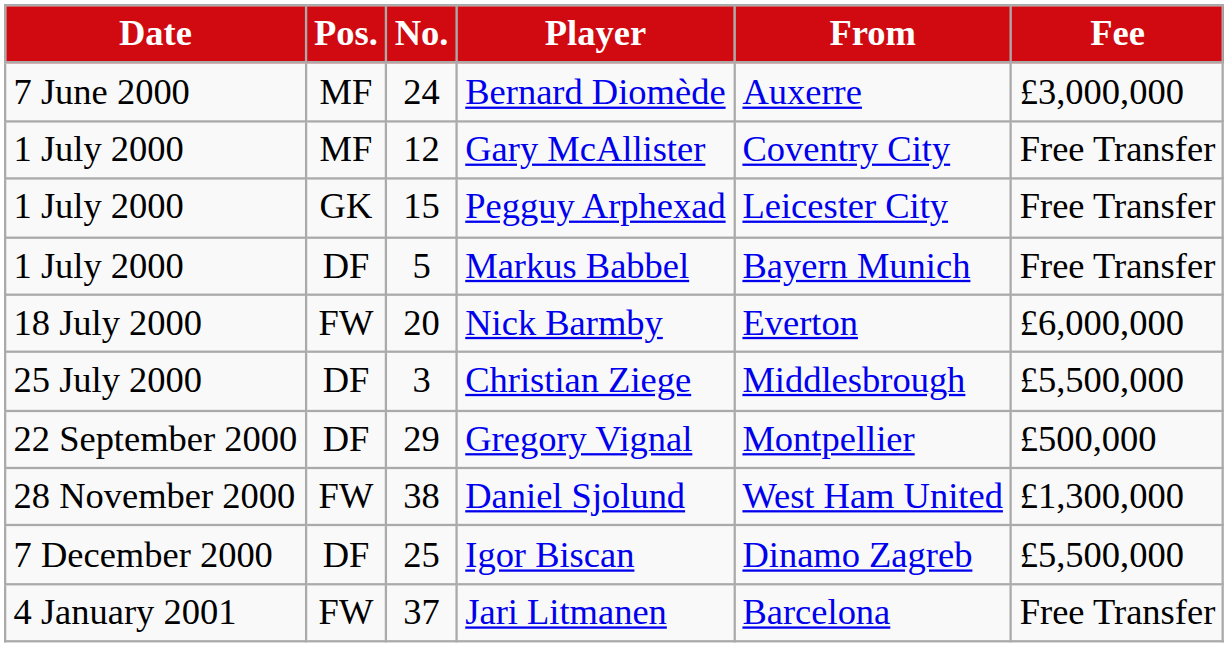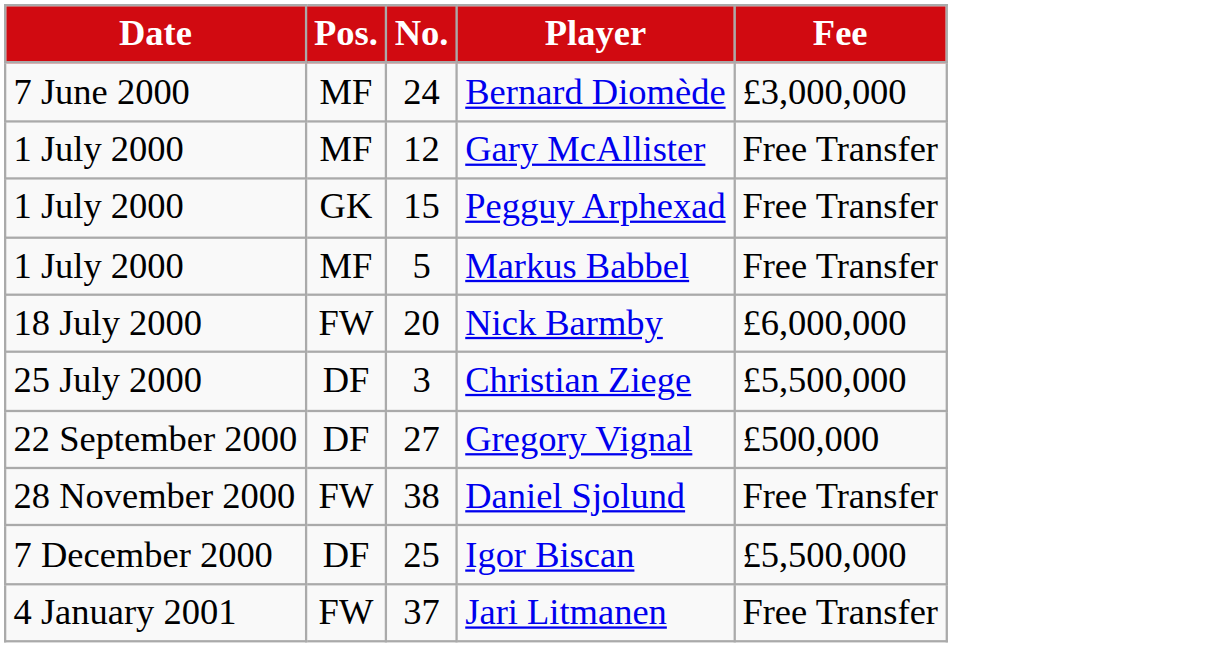- column: (873, 33)
(346, 264) DF -> (346, 264) MF
(422, 438) 29 -> (422, 438) 27
(1102, 496) £1,300,000 -> (840, 496) Free Transfer
